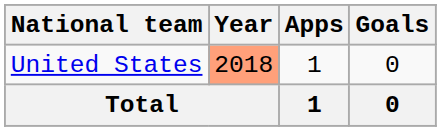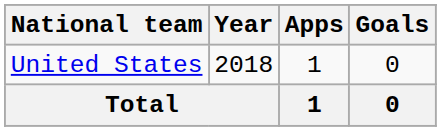(244, 65) lightsalmon background -> (244, 65) no background
